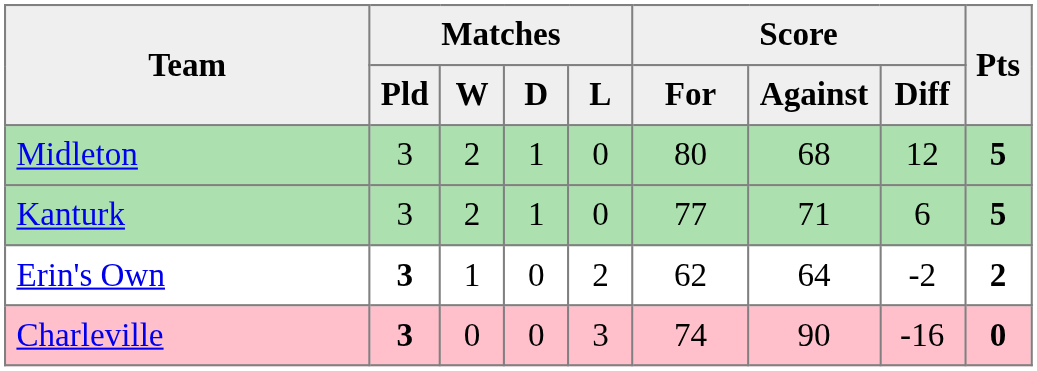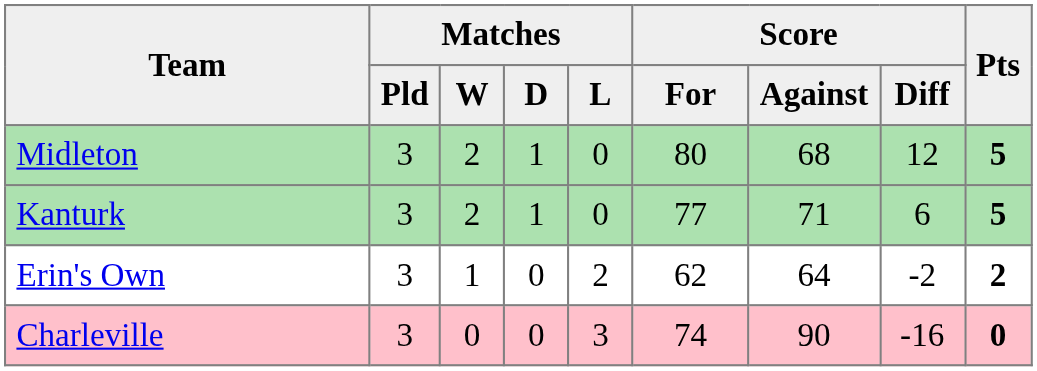(405, 274) bold -> (405, 274) normal
(405, 334) bold -> (405, 334) normal
